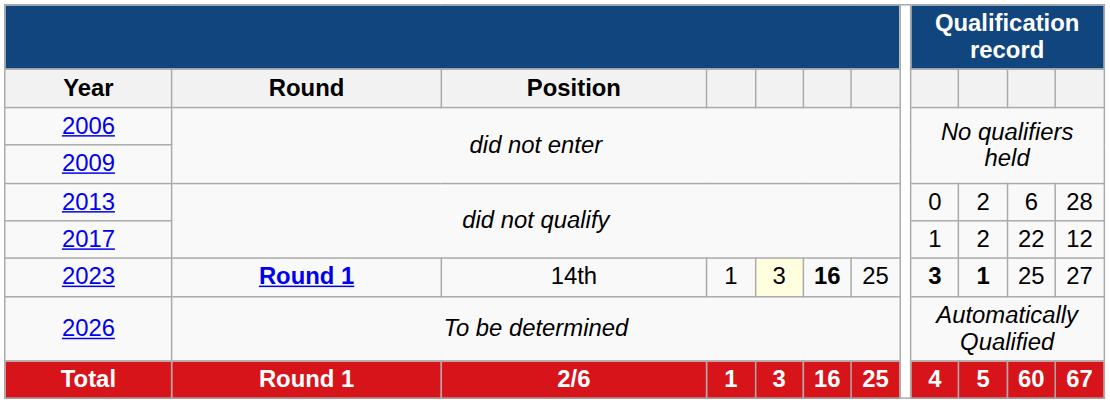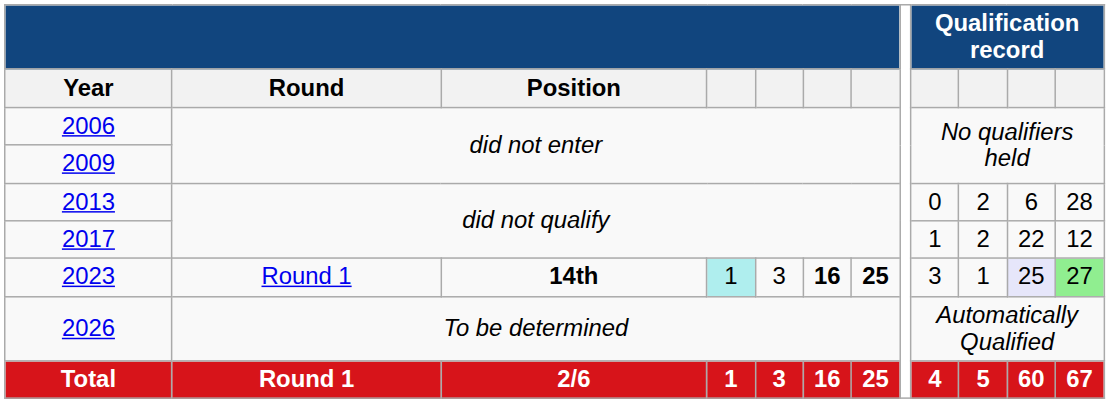(307, 277) bold -> (307, 277) normal
(574, 277) normal -> (574, 277) bold
(731, 277) no background -> (731, 277) paleturquoise background
(779, 277) lightyellow background -> (779, 277) no background
(876, 277) normal -> (876, 277) bold
(935, 277) bold -> (935, 277) normal
(983, 277) bold -> (983, 277) normal
(1031, 277) no background -> (1031, 277) lavender background
(1079, 277) no background -> (1079, 277) lightgreen background
